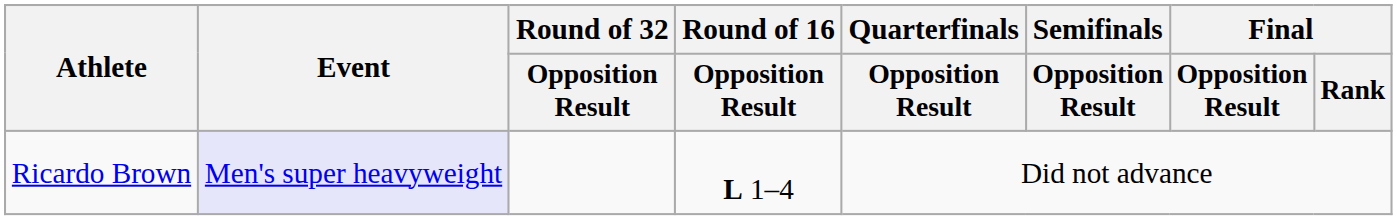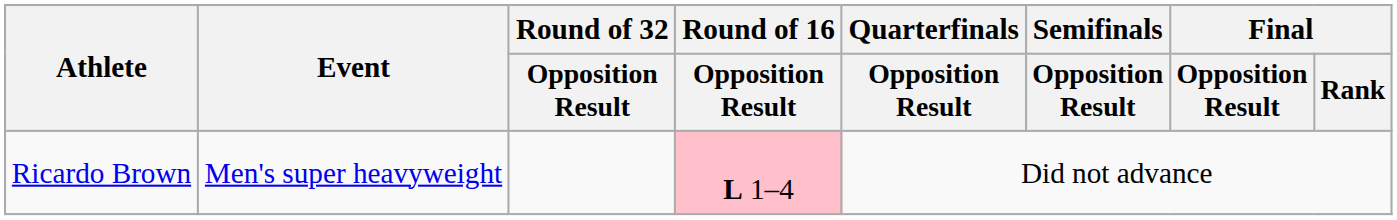(354, 172) lavender background -> (354, 172) no background
(759, 189) no background -> (759, 189) pink background
